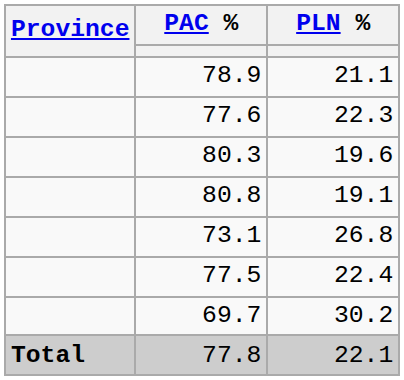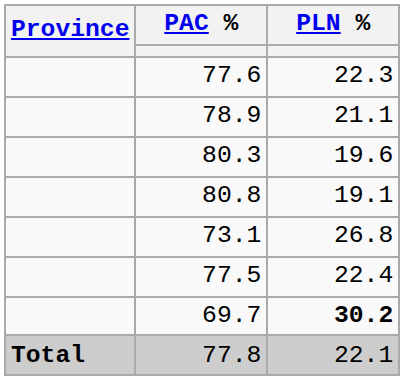rows swapped: (232, 117) <-> (232, 77)
(364, 316) normal -> (364, 316) bold
